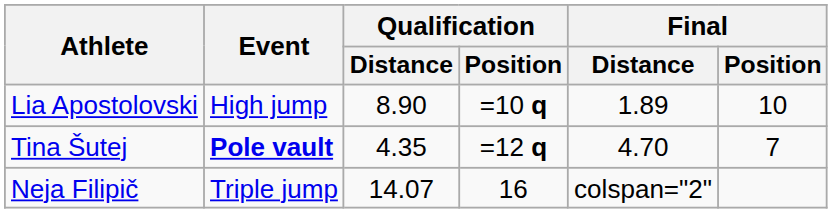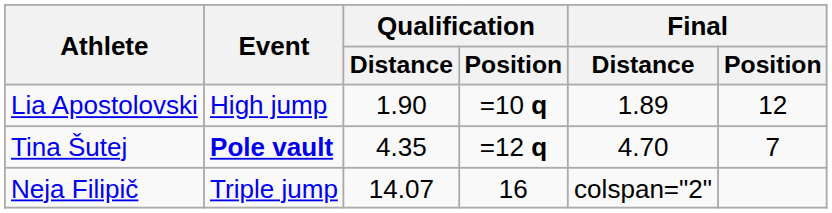(401, 106) 8.90 -> (401, 106) 1.90
(773, 106) 10 -> (773, 106) 12
